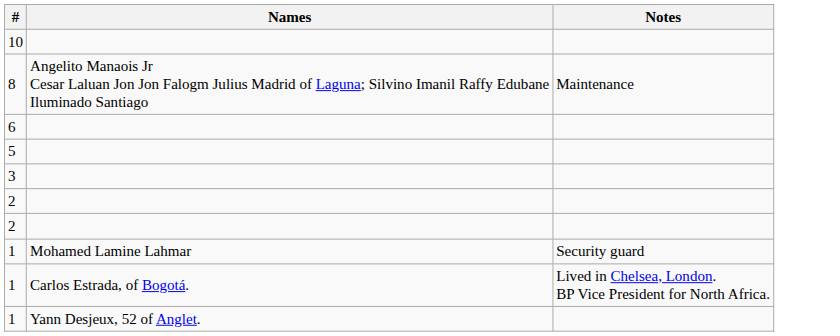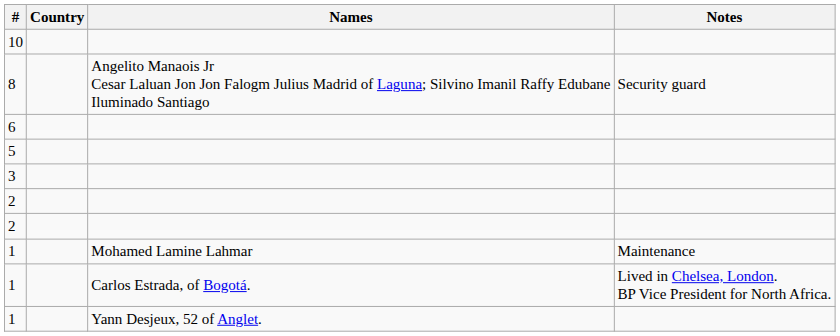+ column: (57, 17)
(595, 84) Maintenance -> (662, 84) Security guard
(600, 251) Security guard -> (656, 251) Maintenance
